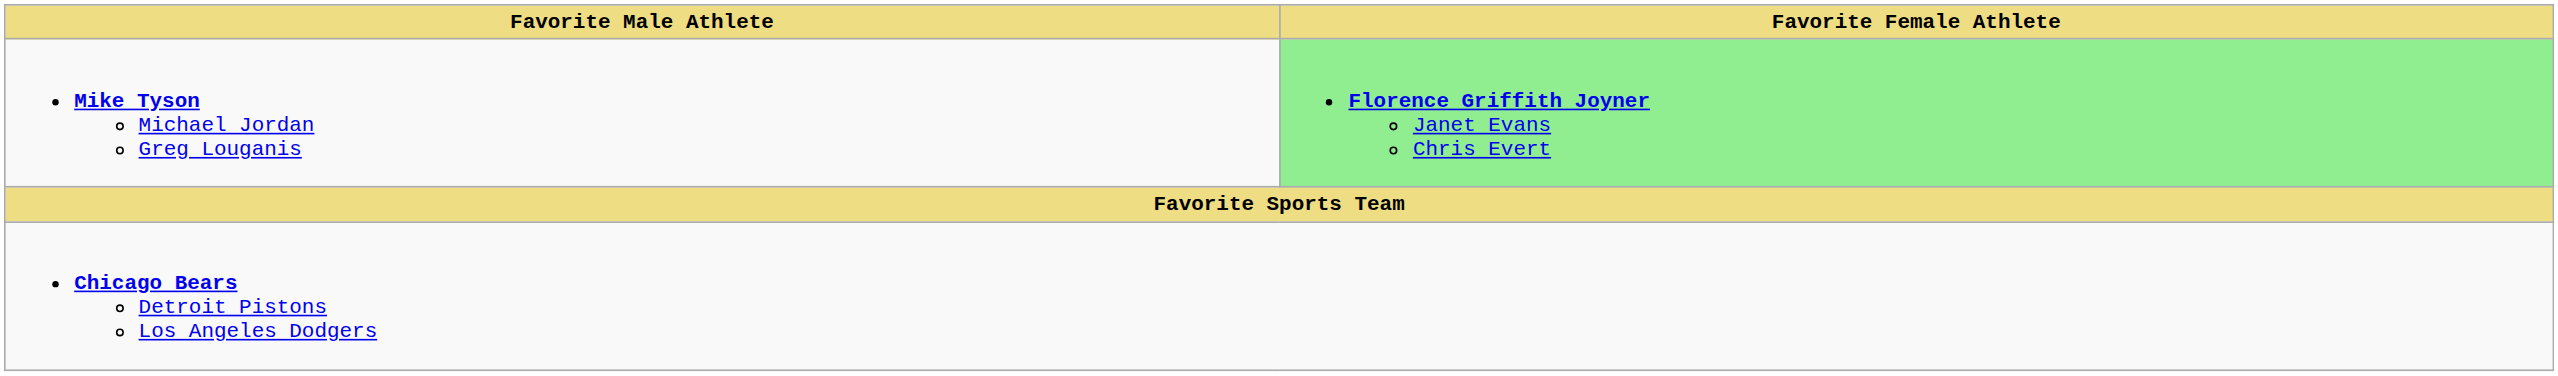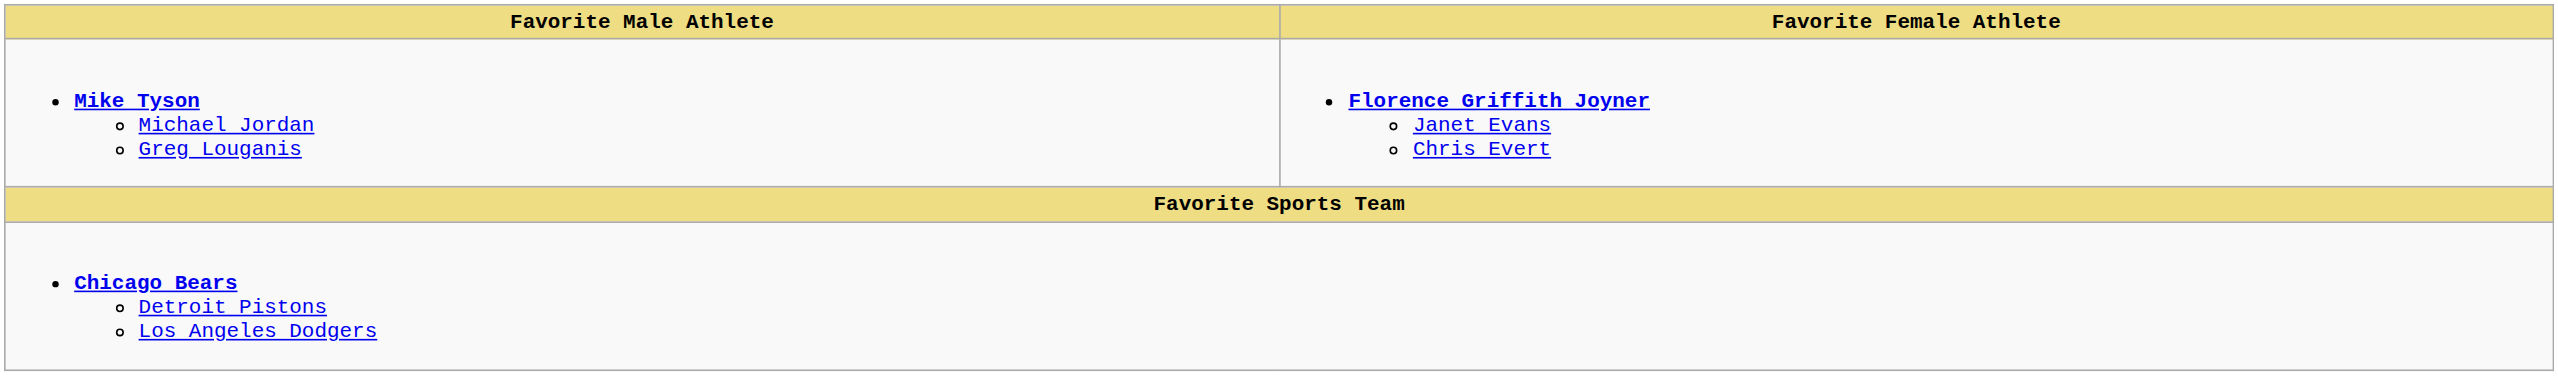(1916, 125) lightgreen background -> (1916, 125) no background
